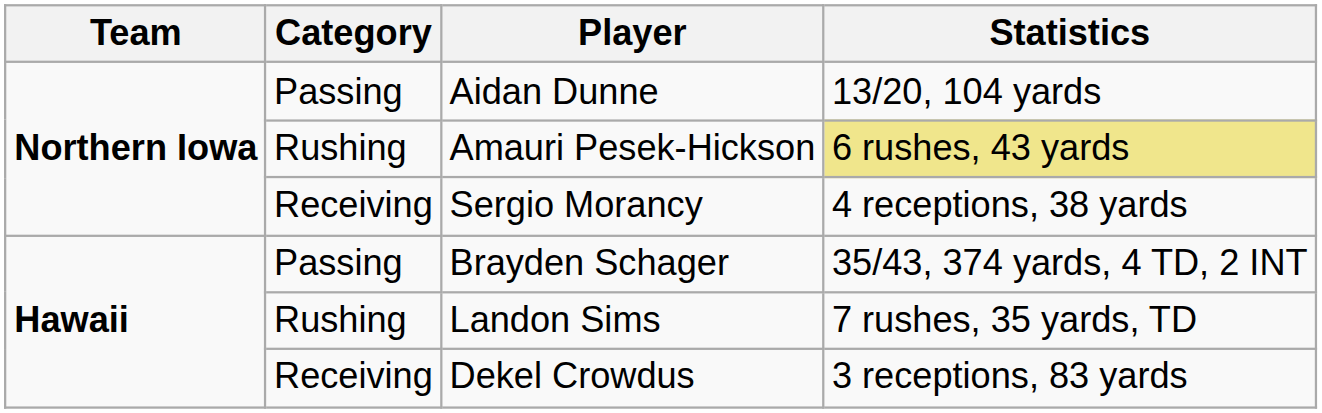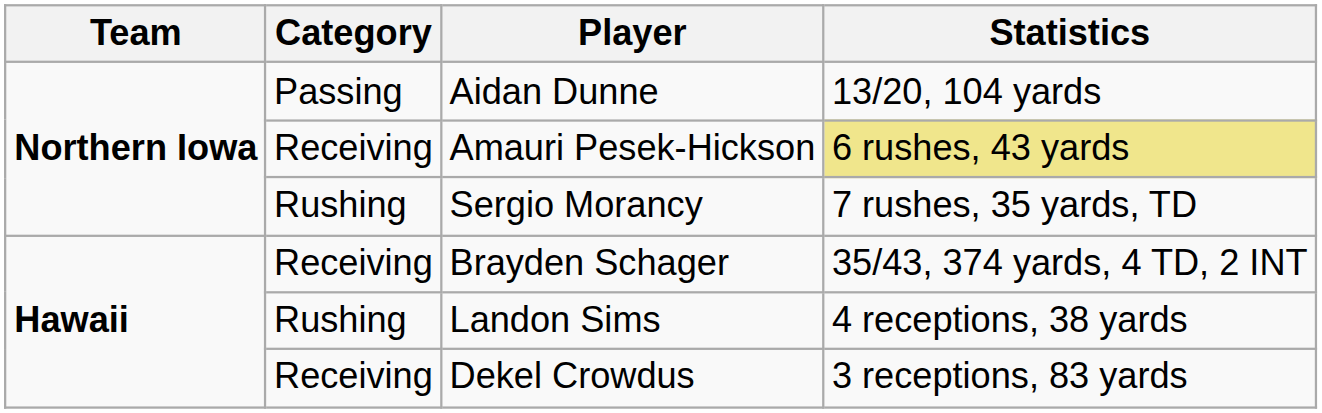(340, 148) Rushing -> (353, 148) Receiving
(353, 205) Receiving -> (340, 205) Rushing
(1010, 205) 4 receptions, 38 yards -> (1014, 205) 7 rushes, 35 yards, TD
(338, 262) Passing -> (353, 262) Receiving
(1014, 320) 7 rushes, 35 yards, TD -> (1010, 320) 4 receptions, 38 yards
